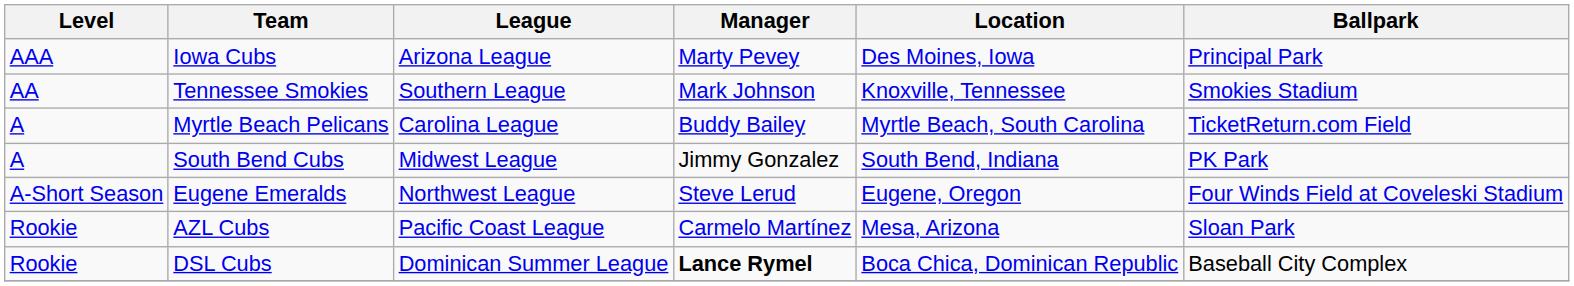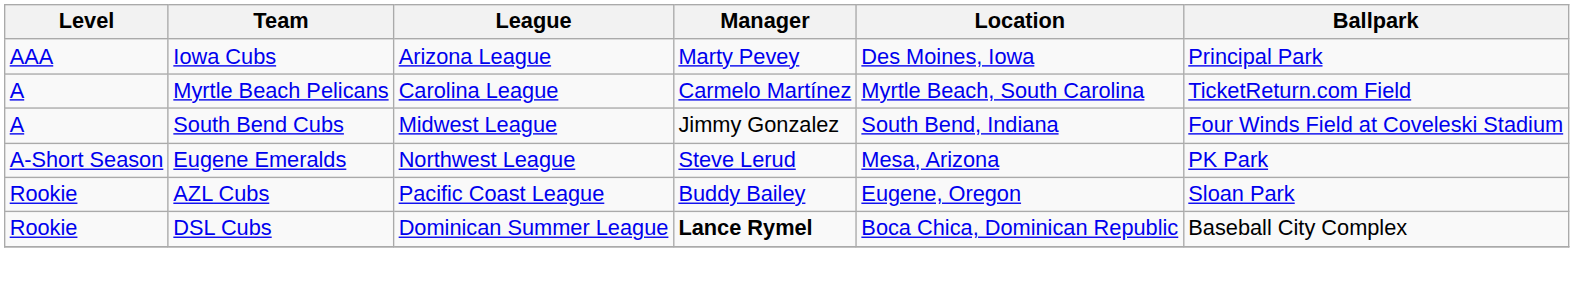- row: (271, 90)
(742, 125) Buddy Bailey -> (765, 90) Carmelo Martínez
(1228, 159) PK Park -> (1376, 125) Four Winds Field at Coveleski Stadium
(941, 194) Eugene, Oregon -> (930, 159) Mesa, Arizona
(1376, 194) Four Winds Field at Coveleski Stadium -> (1228, 159) PK Park
(765, 228) Carmelo Martínez -> (742, 194) Buddy Bailey
(930, 228) Mesa, Arizona -> (941, 194) Eugene, Oregon
